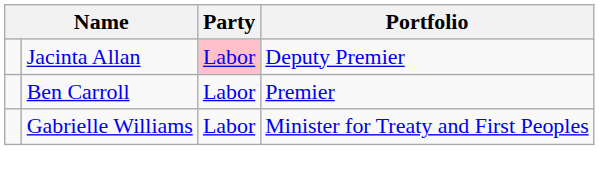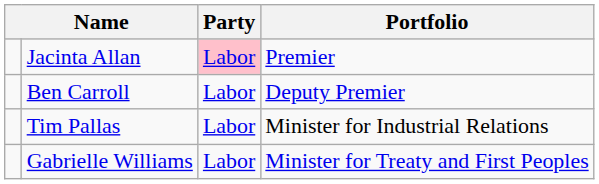(335, 56) Deputy Premier -> (300, 56) Premier
(300, 91) Premier -> (335, 91) Deputy Premier
+ row: (73, 126)
